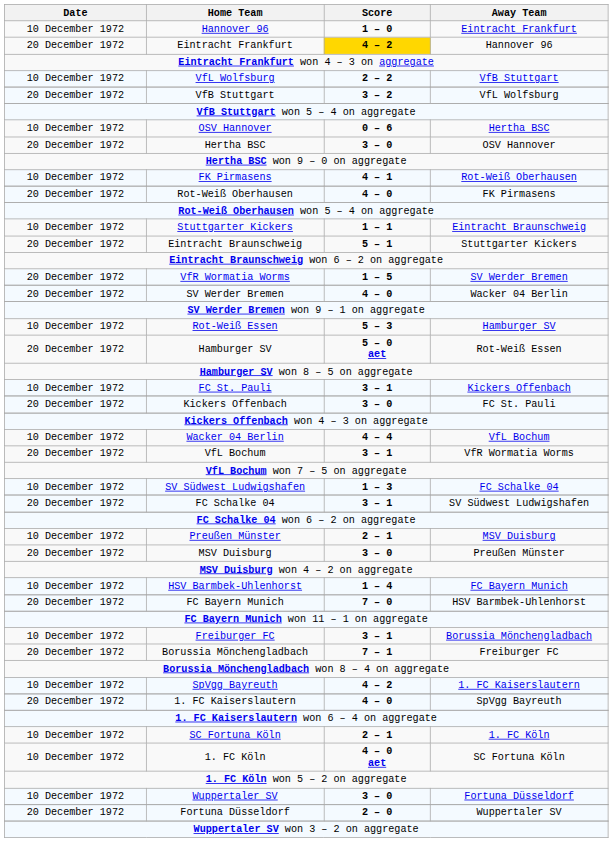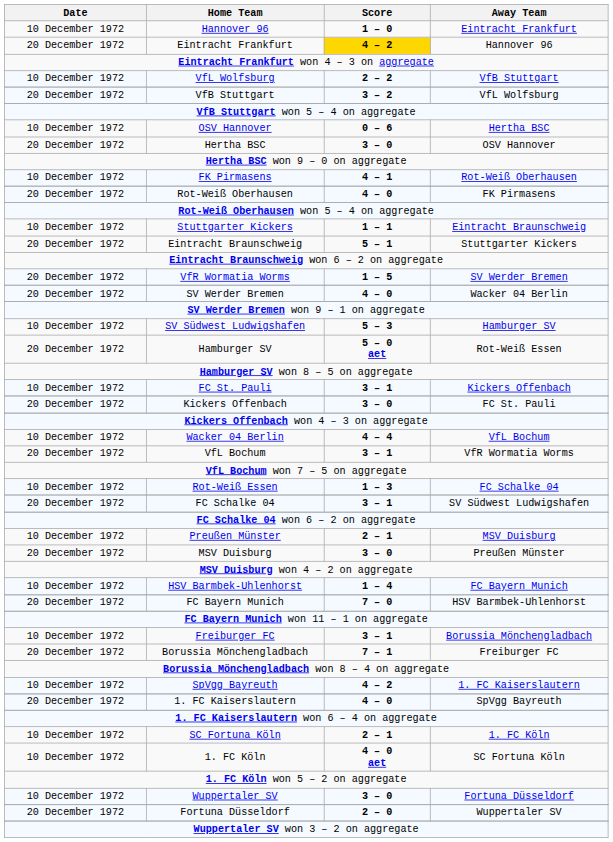(235, 327) Rot-Weiß Essen -> (235, 327) SV Südwest Ludwigshafen
(235, 487) SV Südwest Ludwigshafen -> (235, 487) Rot-Weiß Essen
